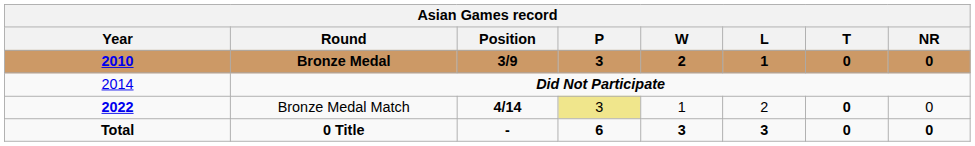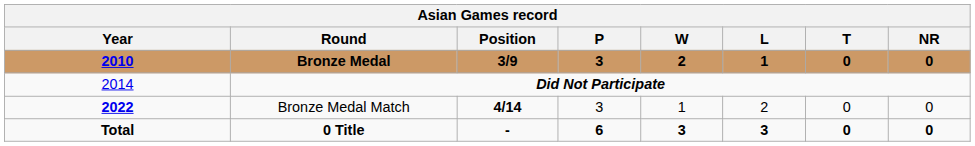(599, 107) khaki background -> (599, 107) no background
(847, 107) bold -> (847, 107) normal
